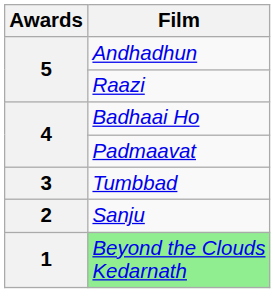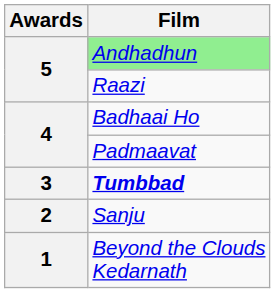(145, 53) no background -> (145, 53) lightgreen background
(135, 183) normal -> (138, 183) bold
(179, 259) lightgreen background -> (179, 259) no background
